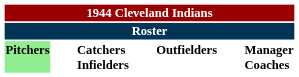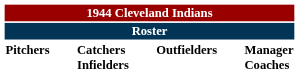(28, 49) lightgreen background -> (28, 49) no background
